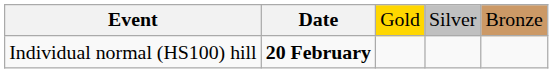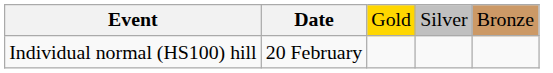(318, 51) bold -> (314, 51) normal
